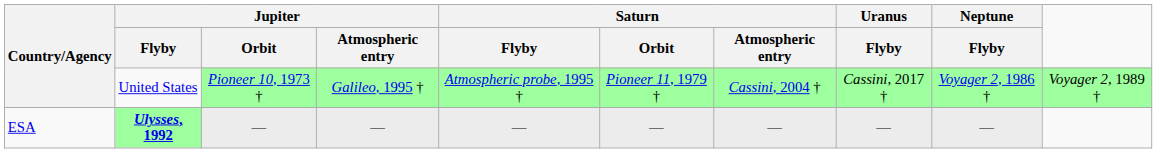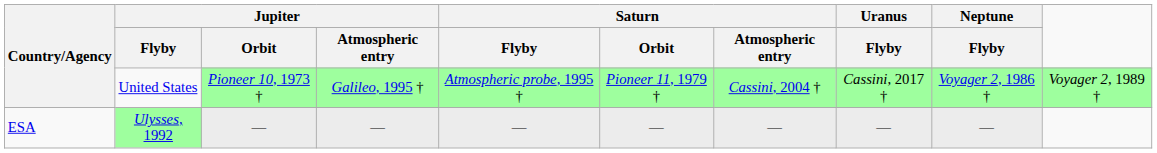(158, 127) bold -> (158, 127) normal
